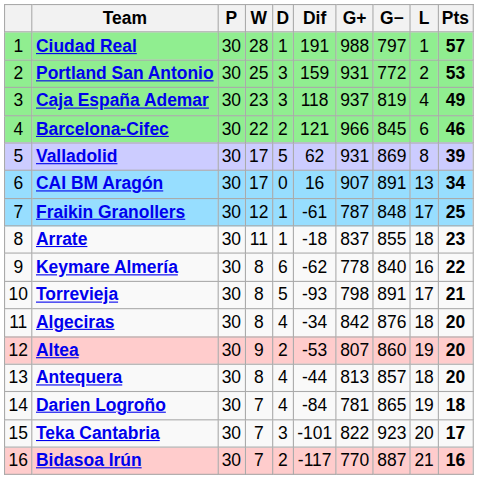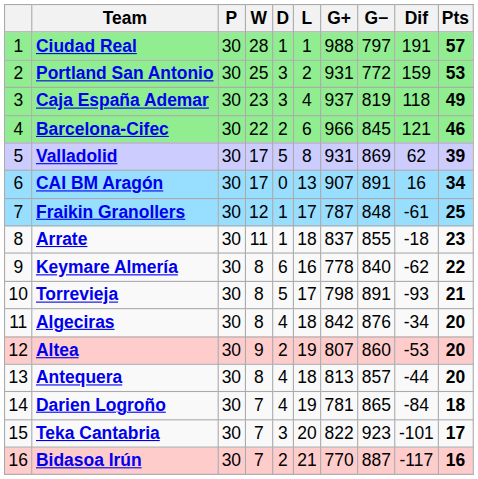columns swapped: (424, 18) <-> (315, 18)
